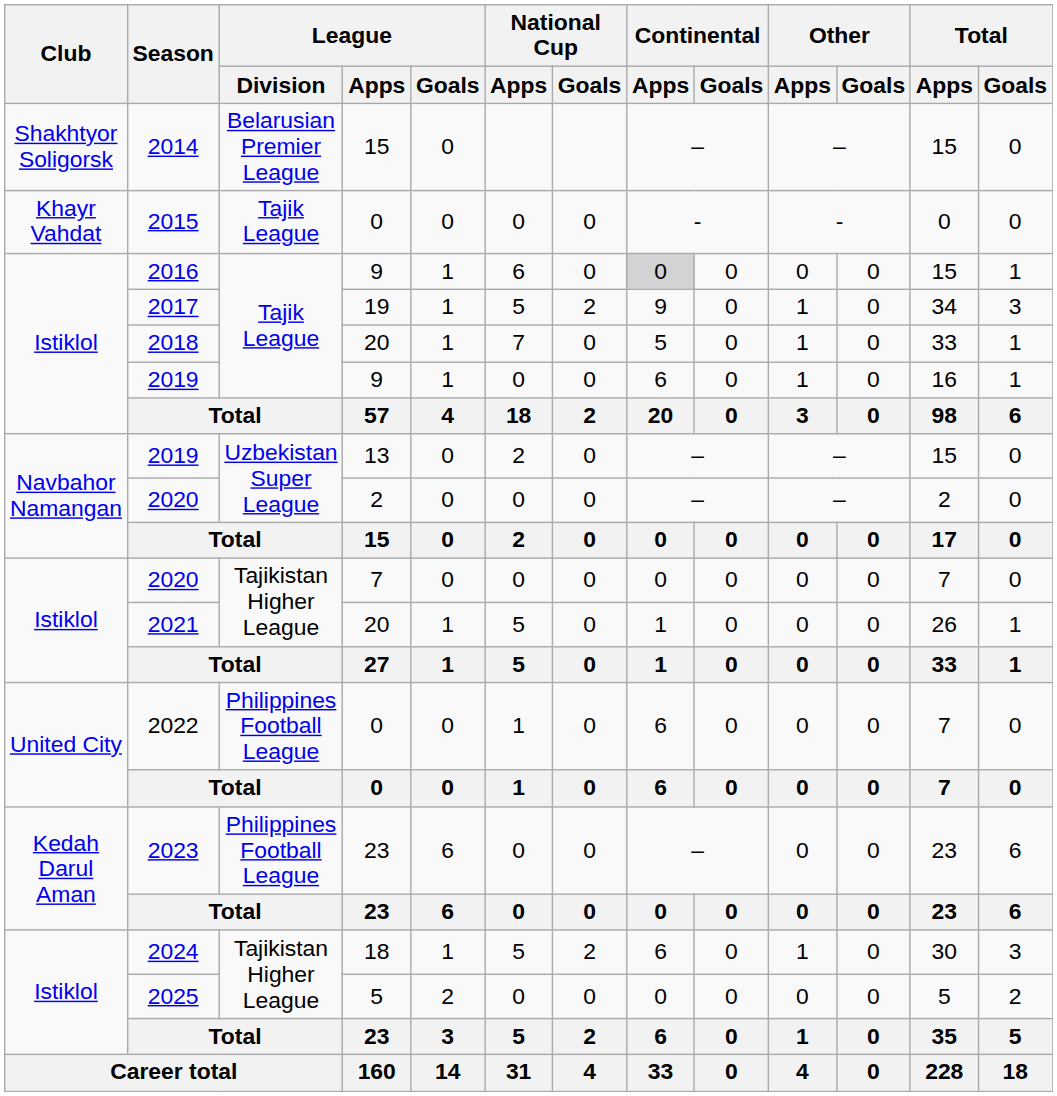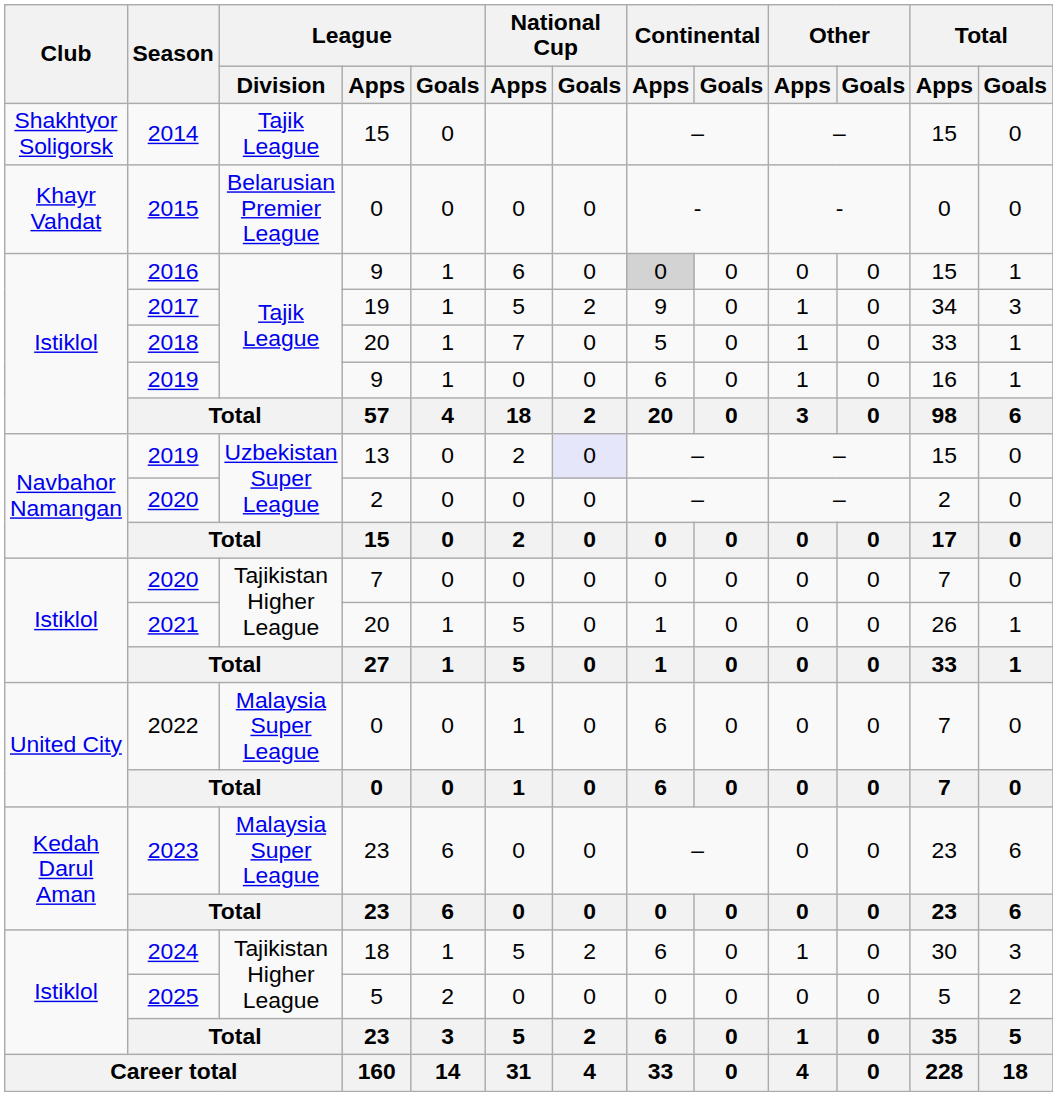(281, 146) Belarusian Premier League -> (281, 133) Tajik League
(281, 221) Tajik League -> (281, 208) Belarusian Premier League
(590, 455) no background -> (590, 455) lavender background
(281, 726) Philippines Football League -> (281, 726) Malaysia Super League
(281, 850) Philippines Football League -> (281, 850) Malaysia Super League
